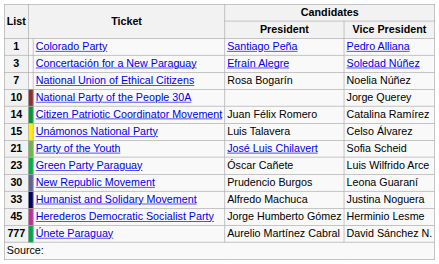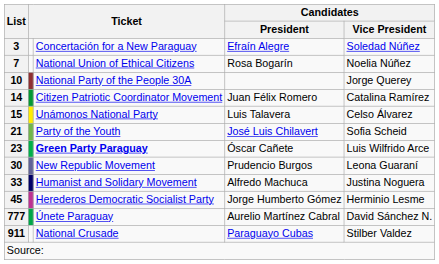- row: (16, 47)
(89, 166) normal -> (92, 149) bold
+ row: (16, 234)
